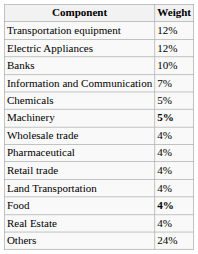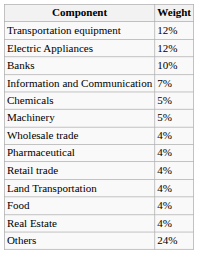(166, 118) bold -> (165, 118) normal
(166, 205) bold -> (165, 205) normal
